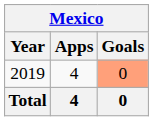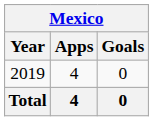(123, 73) lightsalmon background -> (123, 73) no background
